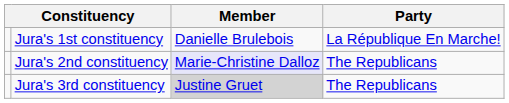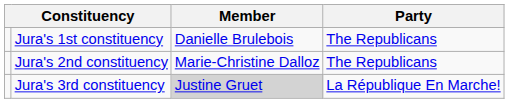(414, 39) La République En Marche! -> (382, 39) The Republicans
(247, 62) lavender background -> (247, 62) no background
(382, 86) The Republicans -> (414, 86) La République En Marche!
